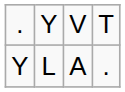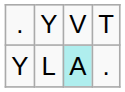(78, 65) no background -> (78, 65) paleturquoise background
